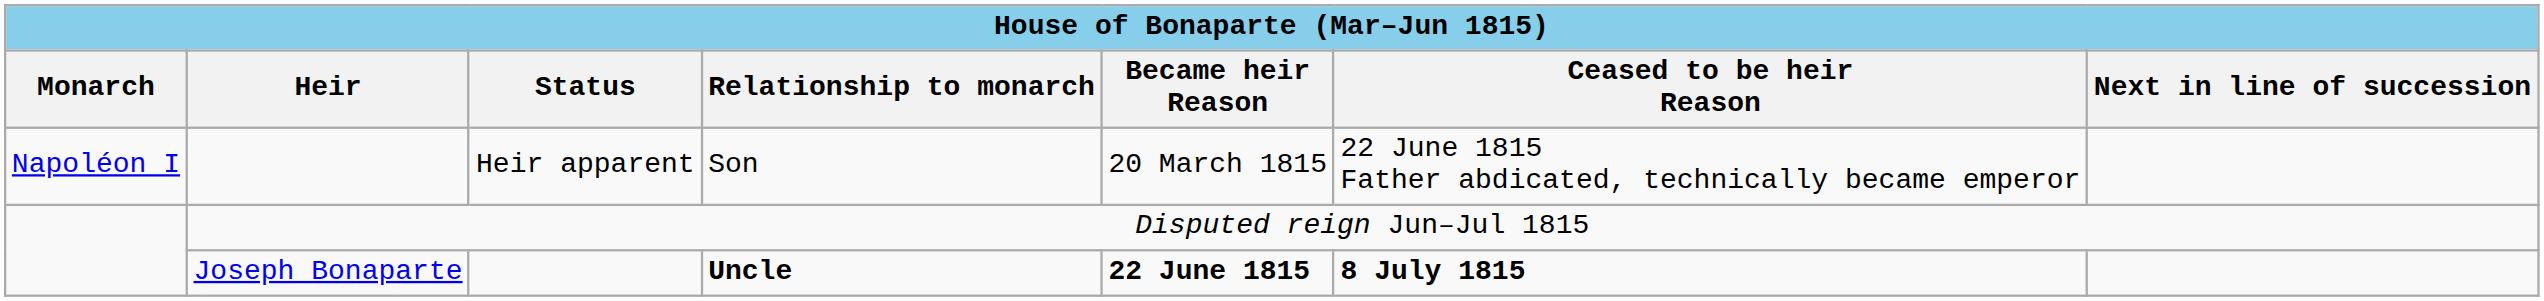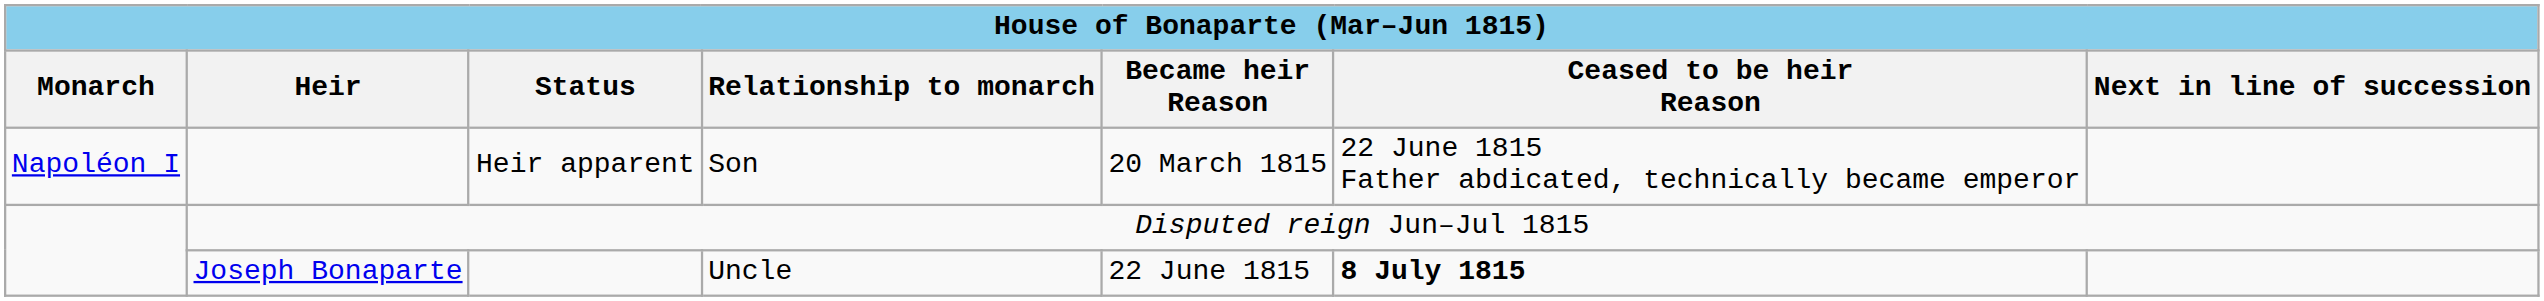(750, 273) bold -> (750, 273) normal
(1209, 273) bold -> (1209, 273) normal
